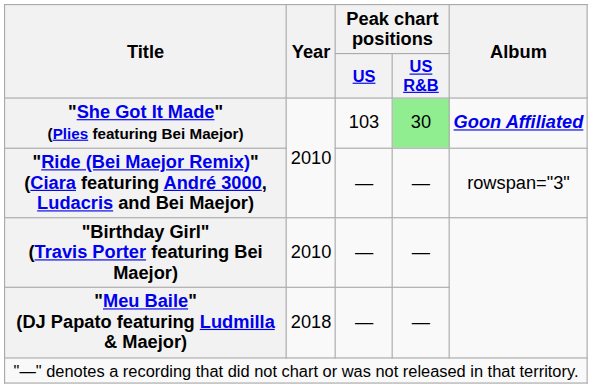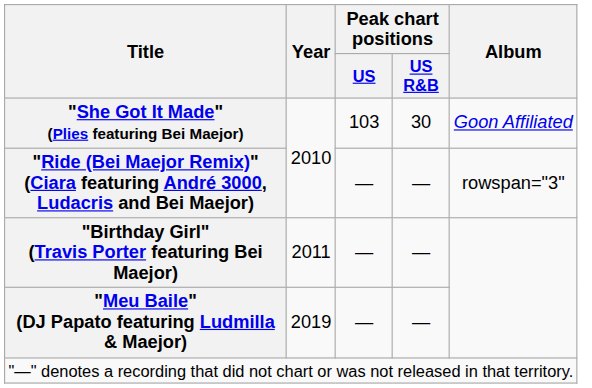(421, 122) lightgreen background -> (421, 122) no background
(518, 122) bold -> (513, 122) normal
(311, 252) 2010 -> (311, 252) 2011
(311, 322) 2018 -> (311, 322) 2019
